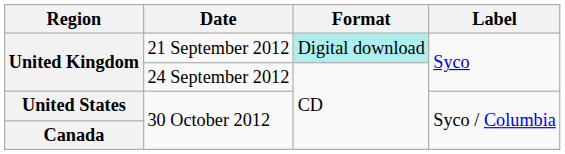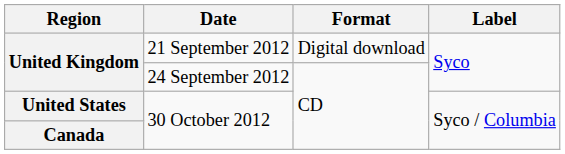(361, 47) paleturquoise background -> (361, 47) no background
